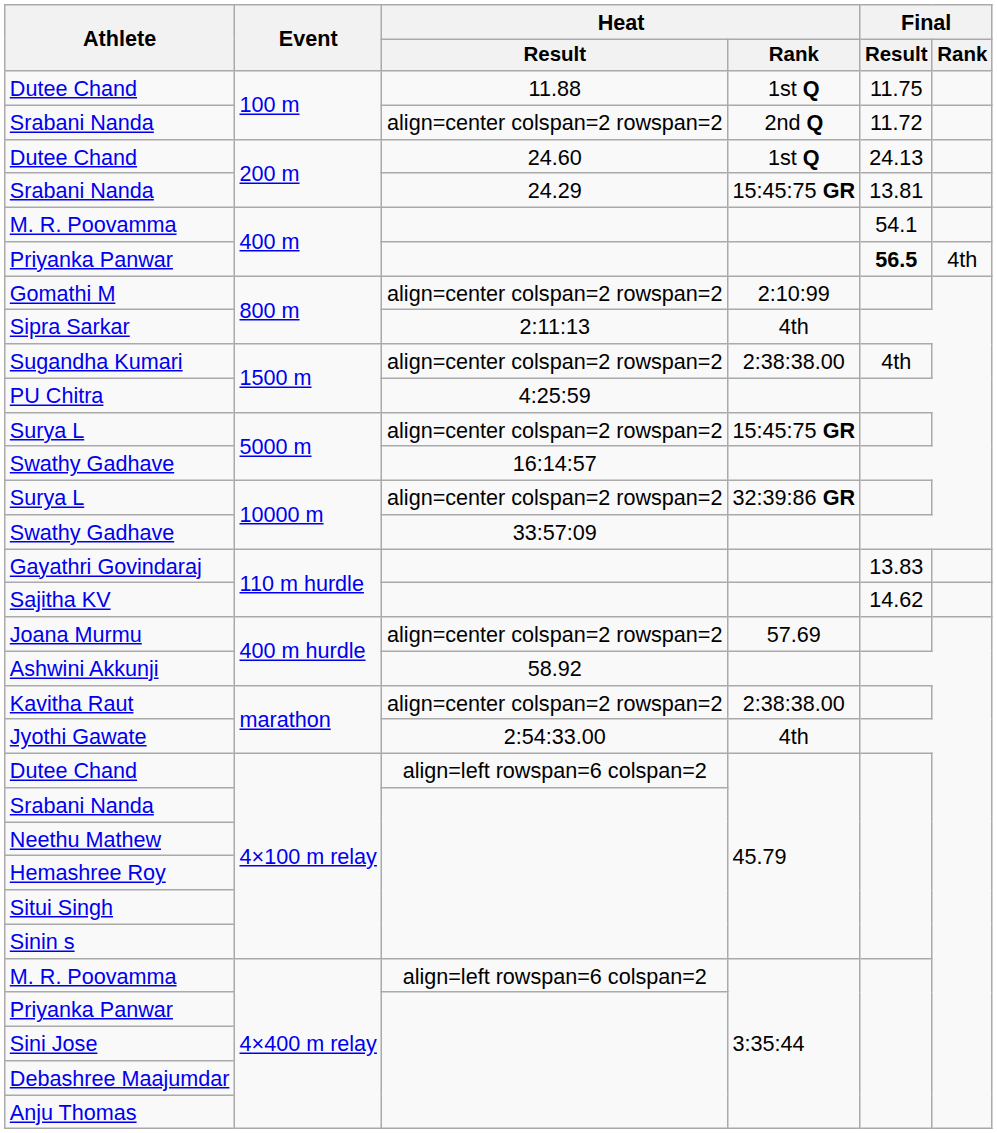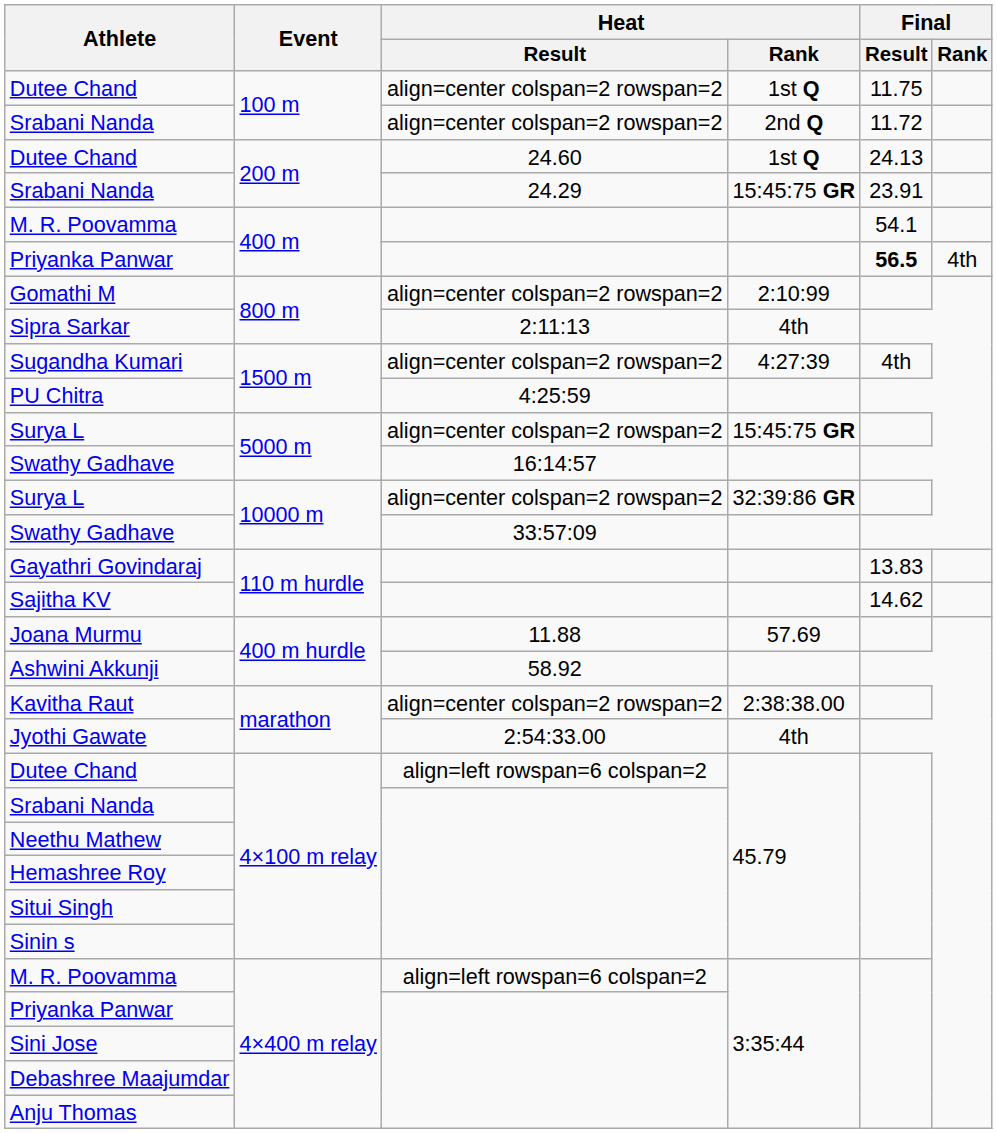(555, 89) 11.88 -> (555, 89) align=center colspan=2 rowspan=2
(896, 191) 13.81 -> (896, 191) 23.91
(794, 362) 2:38:38.00 -> (794, 362) 4:27:39
(555, 635) align=center colspan=2 rowspan=2 -> (555, 635) 11.88
